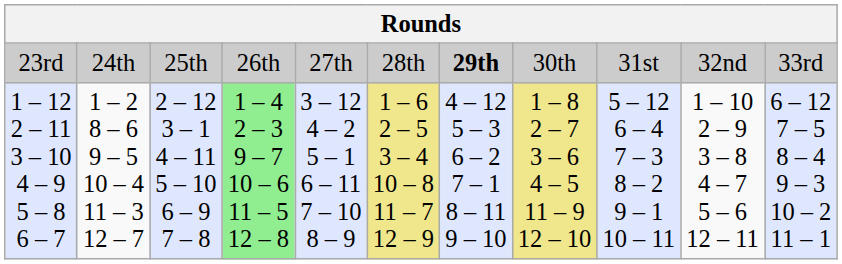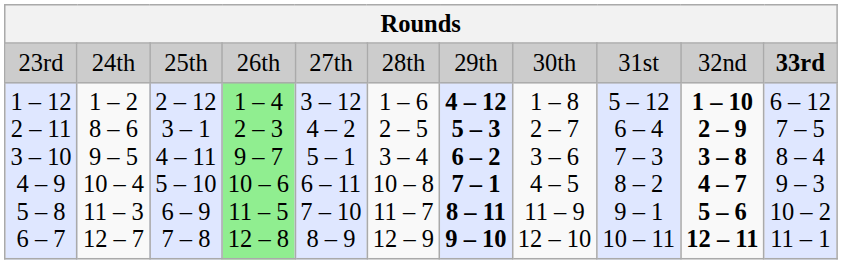(476, 62) bold -> (476, 62) normal
(801, 62) normal -> (800, 62) bold
(403, 170) khaki background -> (403, 170) no background
(476, 170) normal -> (476, 170) bold
(555, 170) khaki background -> (555, 170) no background
(723, 170) normal -> (722, 170) bold
